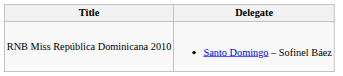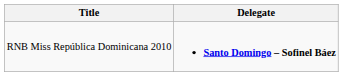(254, 53) normal -> (256, 53) bold
